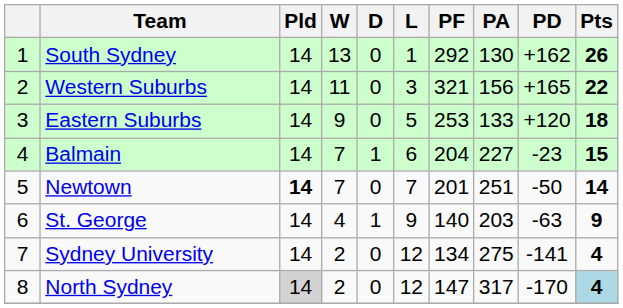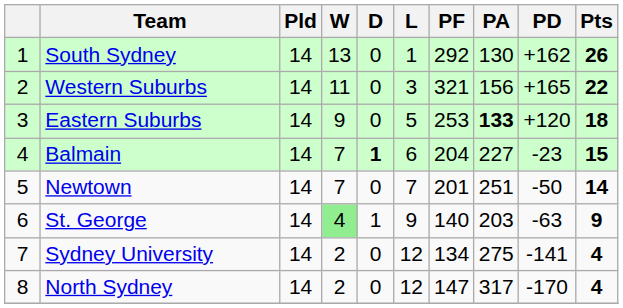(496, 120) normal -> (496, 120) bold
(375, 154) normal -> (375, 154) bold
(301, 187) bold -> (301, 187) normal
(340, 220) no background -> (340, 220) lightgreen background
(301, 287) lightgrey background -> (301, 287) no background
(597, 287) lightblue background -> (597, 287) no background
